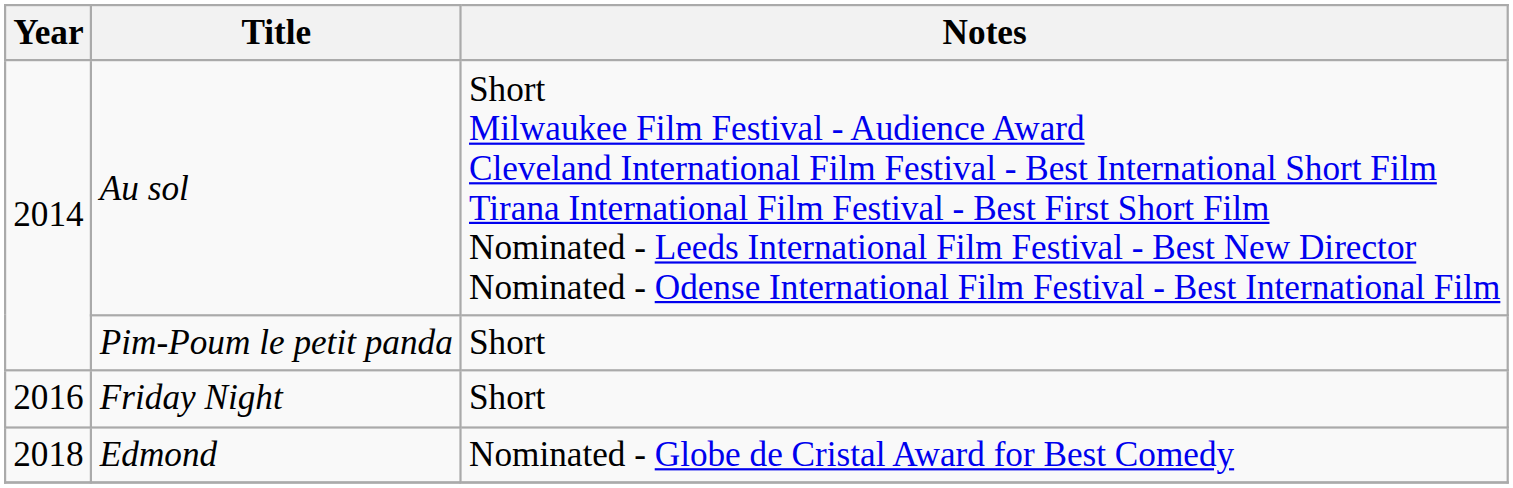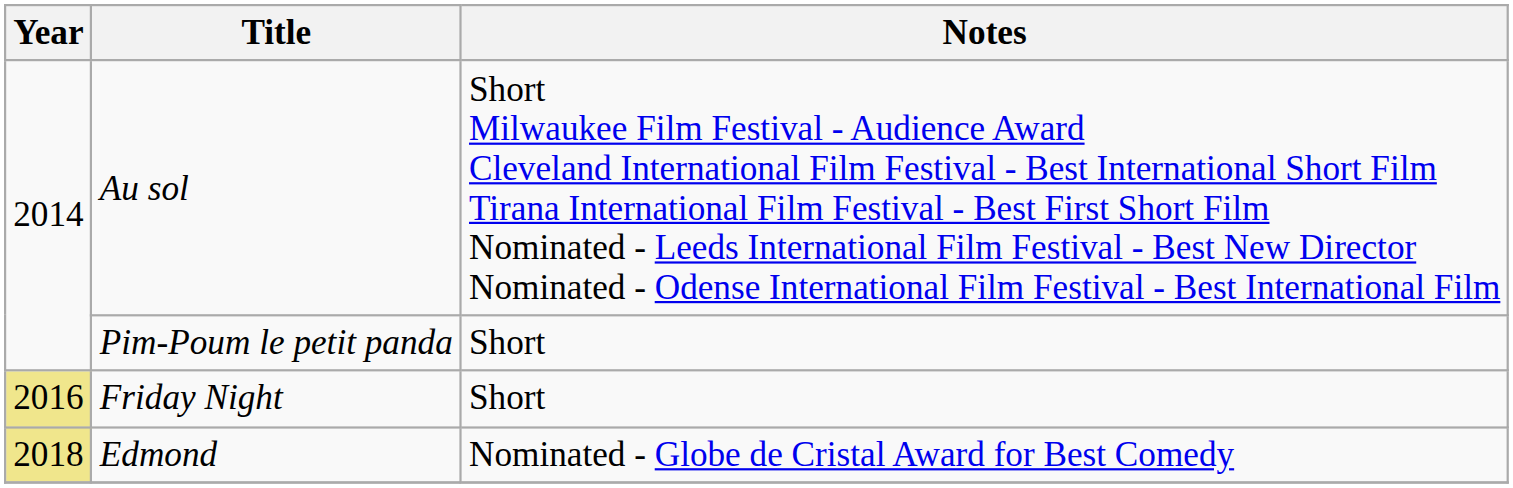(48, 397) no background -> (48, 397) khaki background
(48, 453) no background -> (48, 453) khaki background
